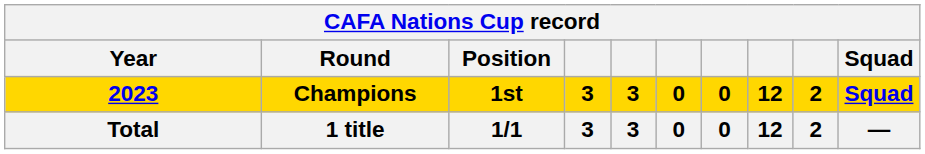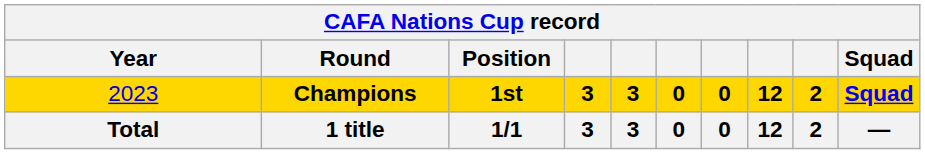(133, 93) bold -> (133, 93) normal
